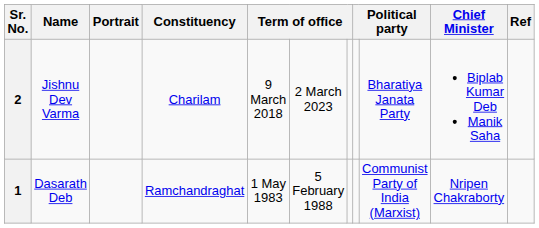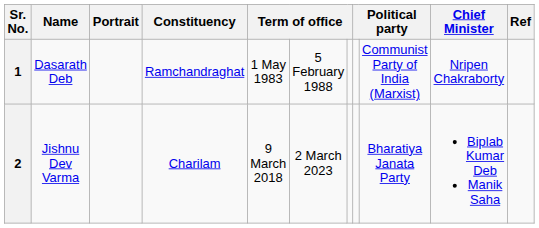rows swapped: (18, 191) <-> (18, 99)
